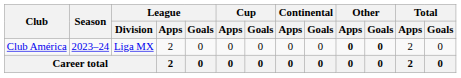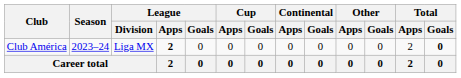(171, 47) normal -> (171, 47) bold
(350, 47) bold -> (350, 47) normal
(380, 47) bold -> (380, 47) normal
(440, 47) normal -> (440, 47) bold
